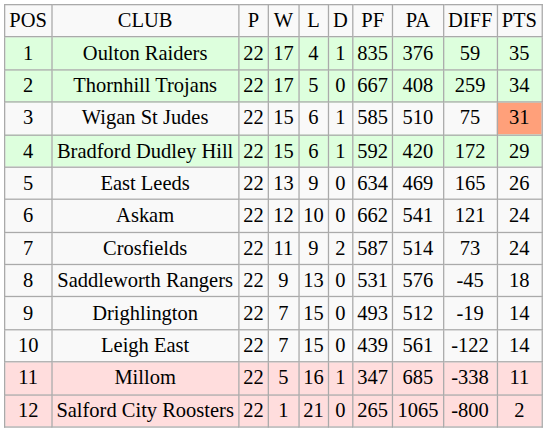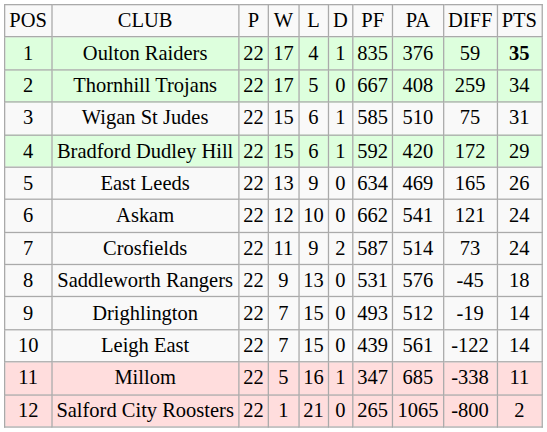(519, 53) normal -> (519, 53) bold
(519, 118) lightsalmon background -> (519, 118) no background
